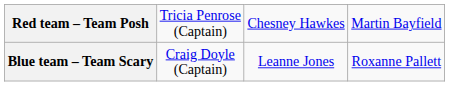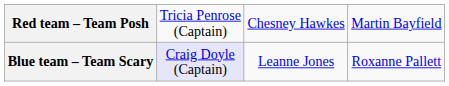(200, 61) no background -> (200, 61) lavender background
